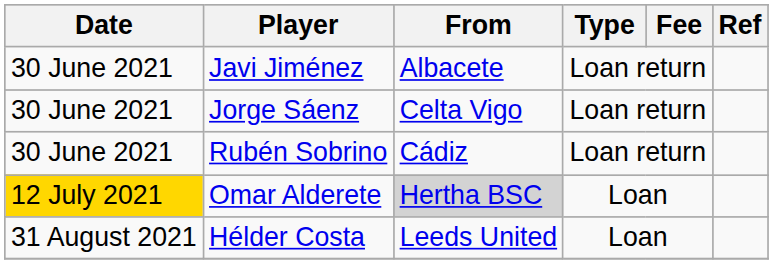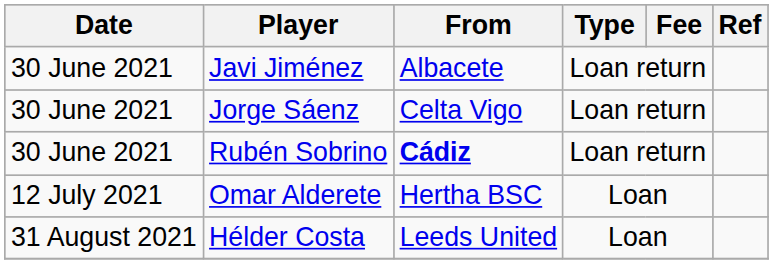(434, 152) normal -> (435, 152) bold
(87, 195) gold background -> (87, 195) no background
(471, 195) lightgrey background -> (471, 195) no background
